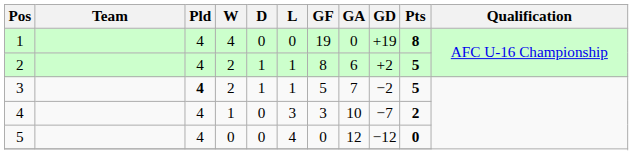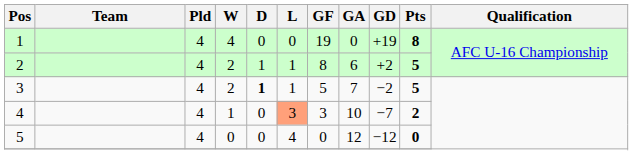(200, 88) bold -> (200, 88) normal
(262, 88) normal -> (262, 88) bold
(292, 112) no background -> (292, 112) lightsalmon background
